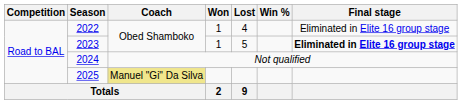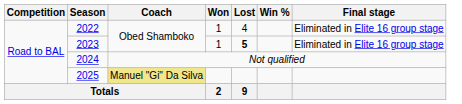(244, 44) normal -> (244, 44) bold
(375, 44) bold -> (369, 44) normal
